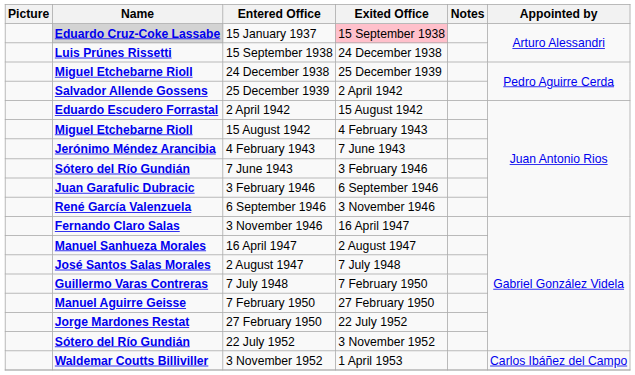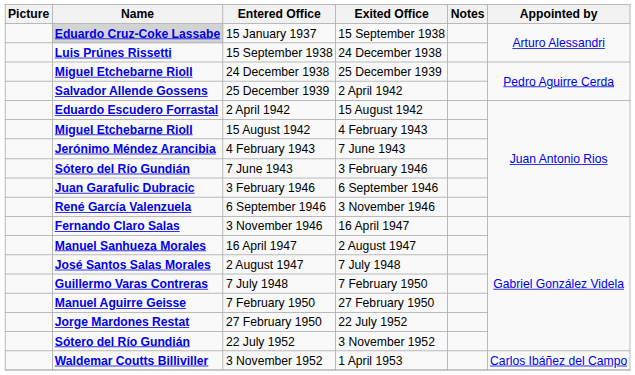(392, 33) pink background -> (392, 33) no background
